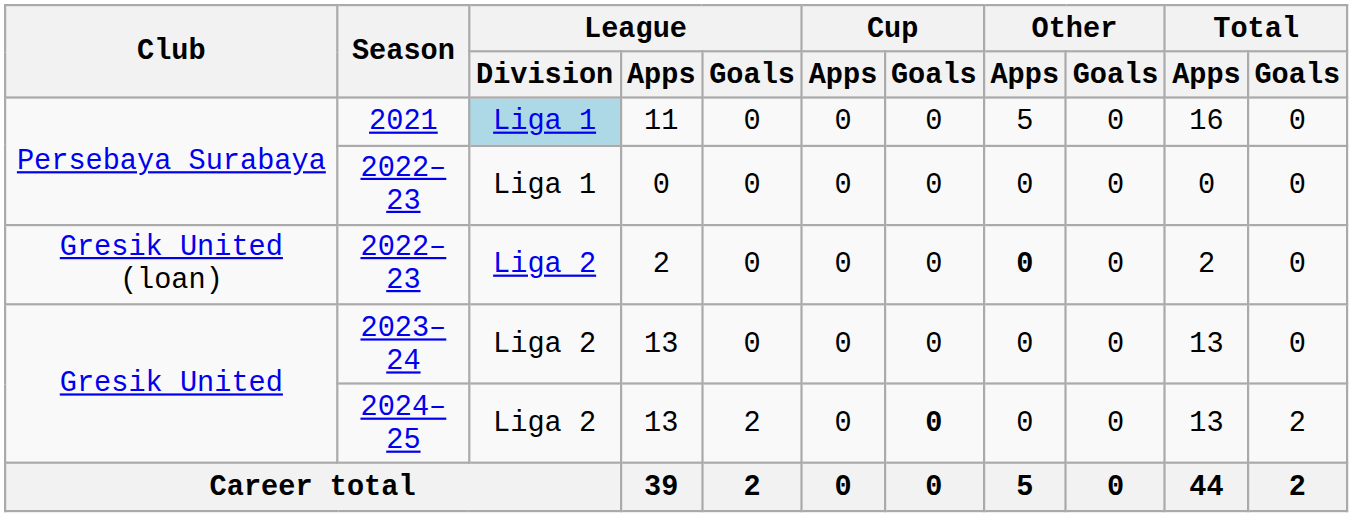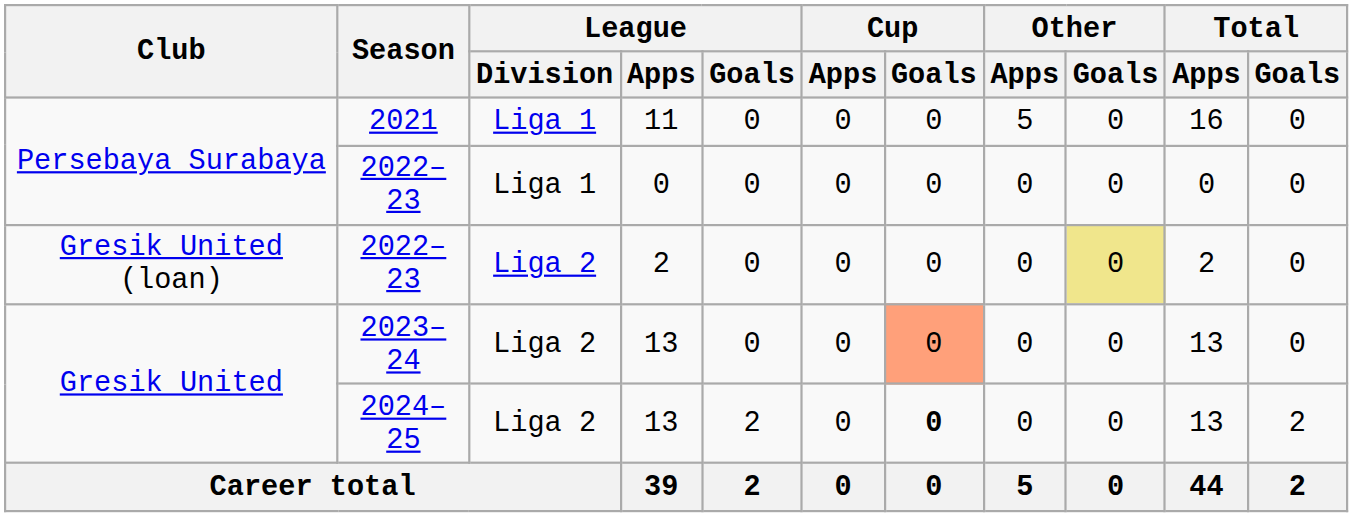(545, 122) lightblue background -> (545, 122) no background
(1025, 264) bold -> (1025, 264) normal
(1116, 264) no background -> (1116, 264) khaki background
(934, 344) no background -> (934, 344) lightsalmon background
